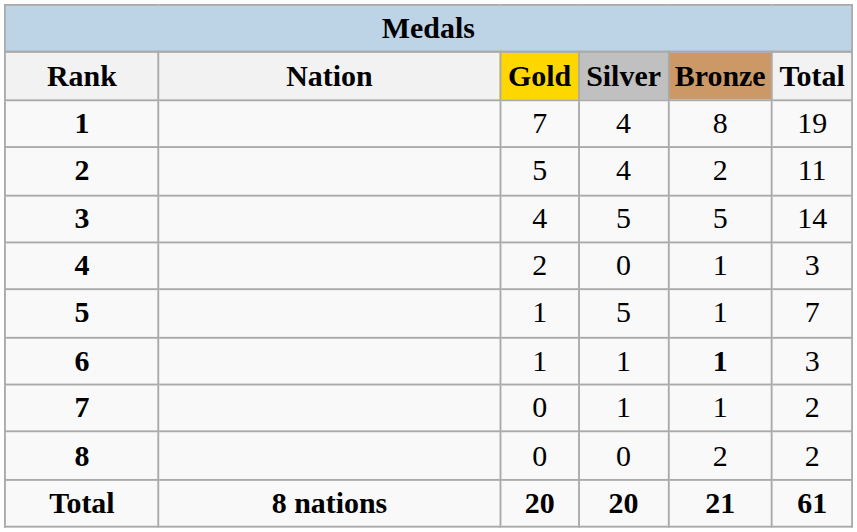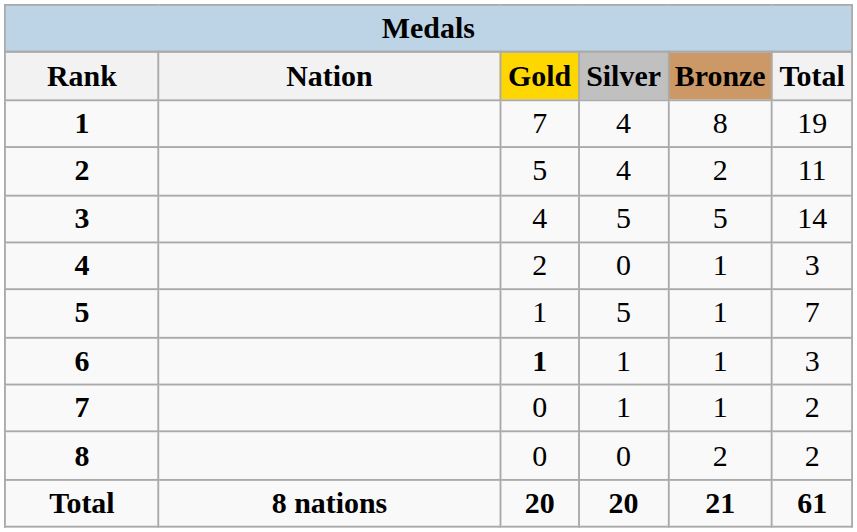(540, 360) normal -> (540, 360) bold
(720, 360) bold -> (720, 360) normal
